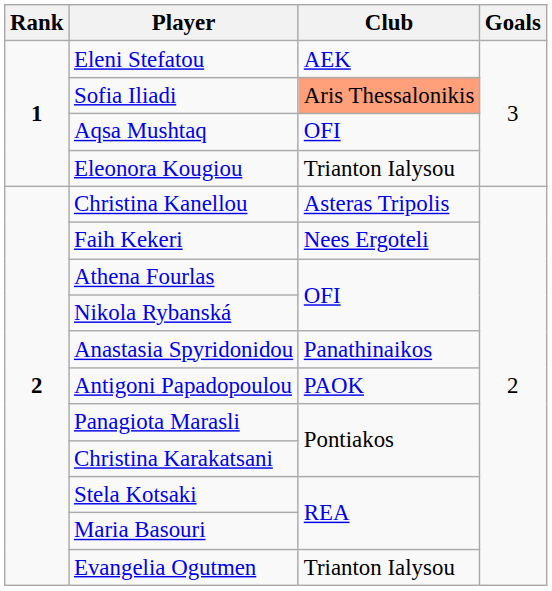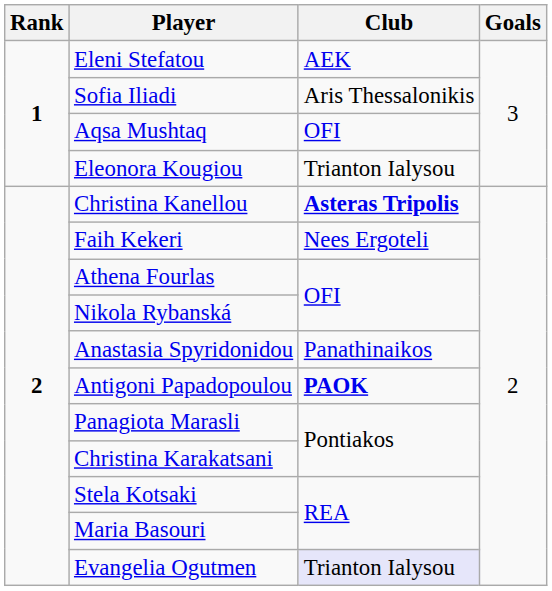(389, 95) lightsalmon background -> (389, 95) no background
(377, 204) normal -> (381, 204) bold
(334, 385) normal -> (336, 385) bold
(379, 566) no background -> (379, 566) lavender background
